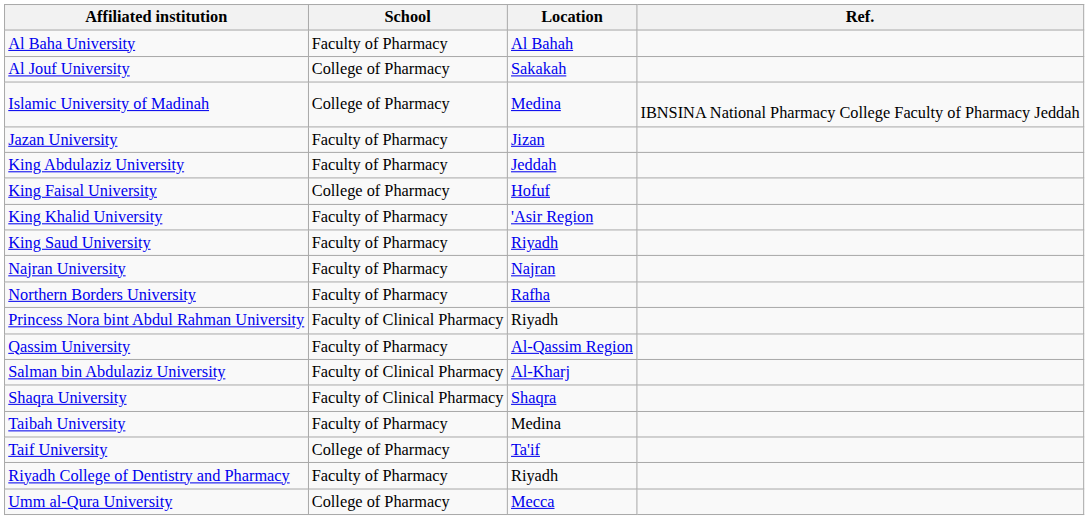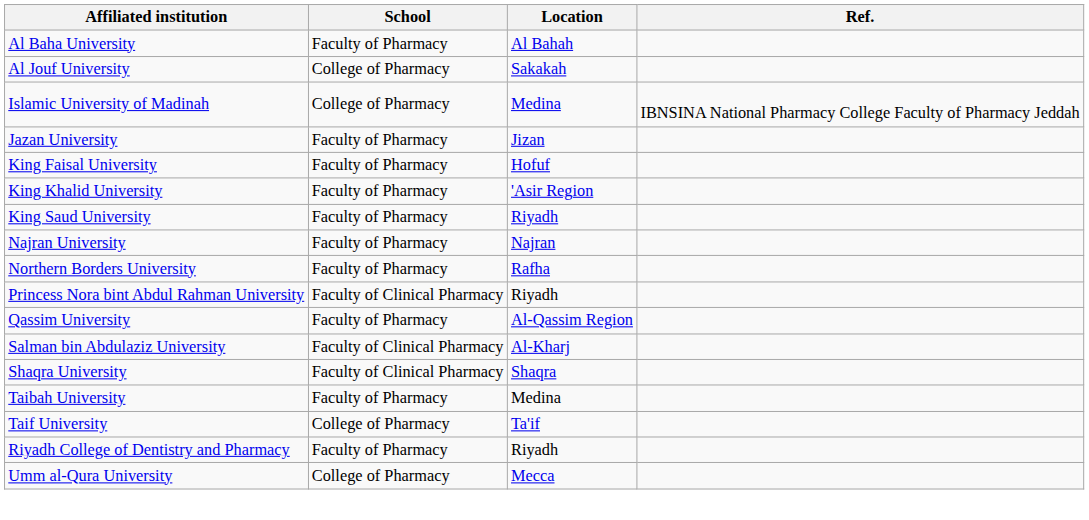- row: (96, 165)
(381, 191) College of Pharmacy -> (380, 165) Faculty of Pharmacy
